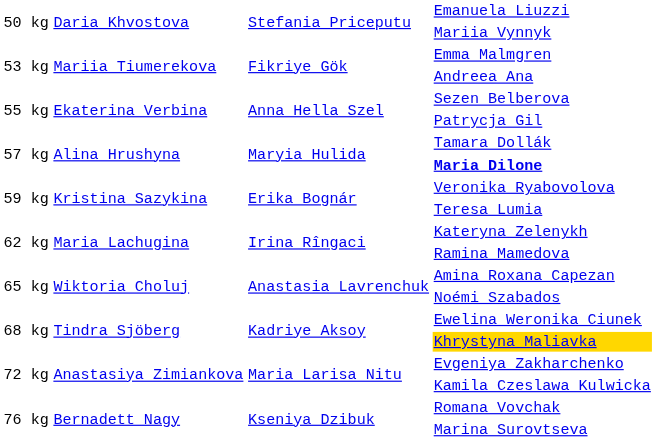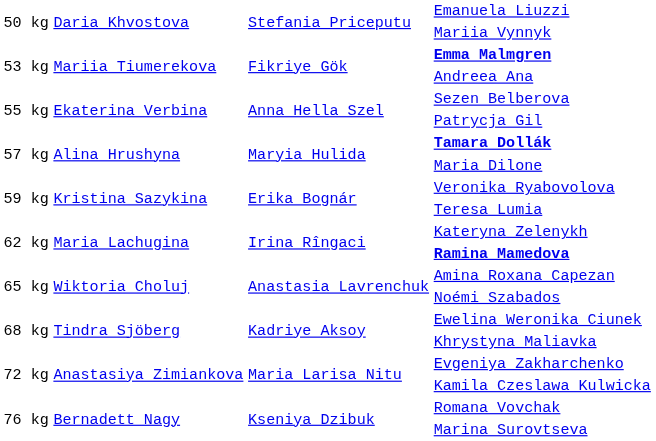(493, 55) normal -> (493, 55) bold
(493, 143) normal -> (493, 143) bold
(488, 165) bold -> (488, 165) normal
(502, 254) normal -> (502, 254) bold
(515, 342) gold background -> (515, 342) no background
